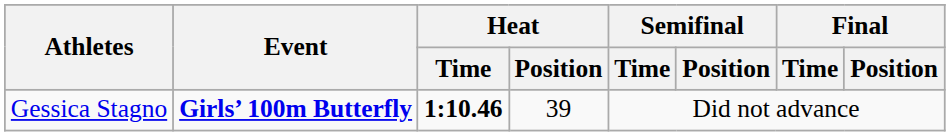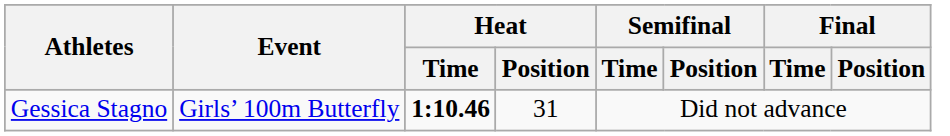(296, 109) bold -> (289, 109) normal
(558, 109) 39 -> (546, 109) 31
